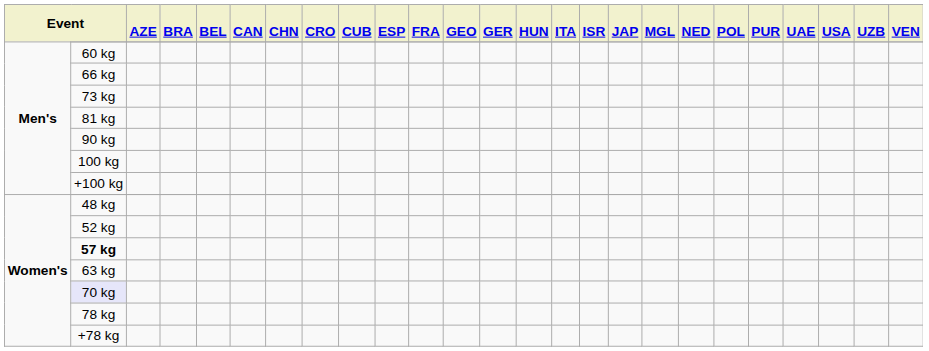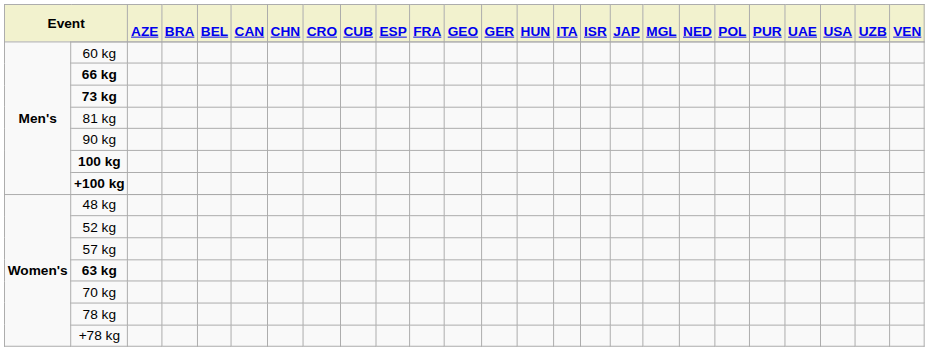(99, 74) normal -> (99, 74) bold
(99, 96) normal -> (99, 96) bold
(99, 161) normal -> (99, 161) bold
(99, 183) normal -> (99, 183) bold
(99, 249) bold -> (99, 249) normal
(99, 270) normal -> (99, 270) bold
(99, 292) lavender background -> (99, 292) no background
